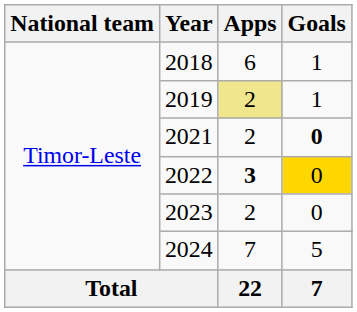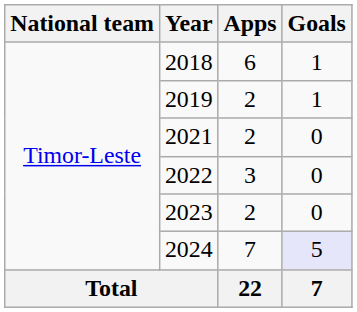(250, 99) khaki background -> (250, 99) no background
(317, 136) bold -> (317, 136) normal
(250, 174) bold -> (250, 174) normal
(317, 174) gold background -> (317, 174) no background
(317, 250) no background -> (317, 250) lavender background
